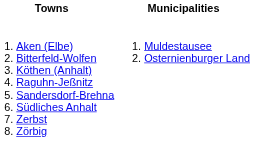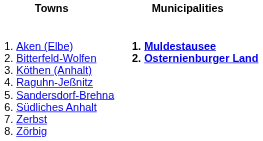(183, 52) normal -> (188, 52) bold
